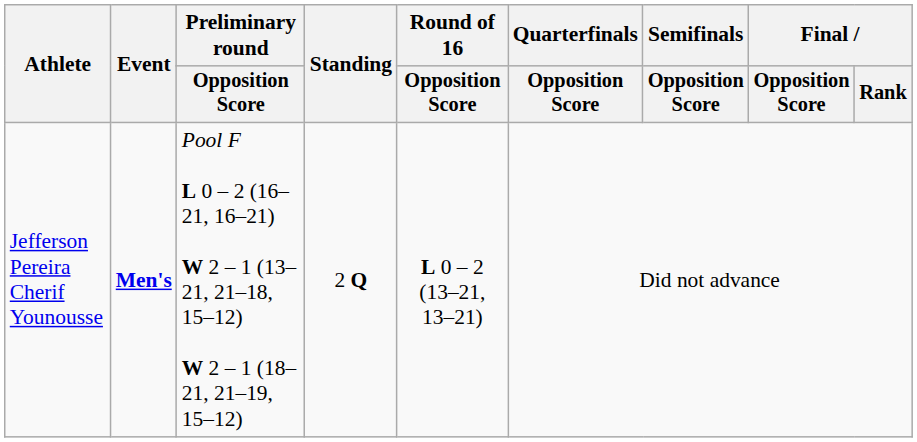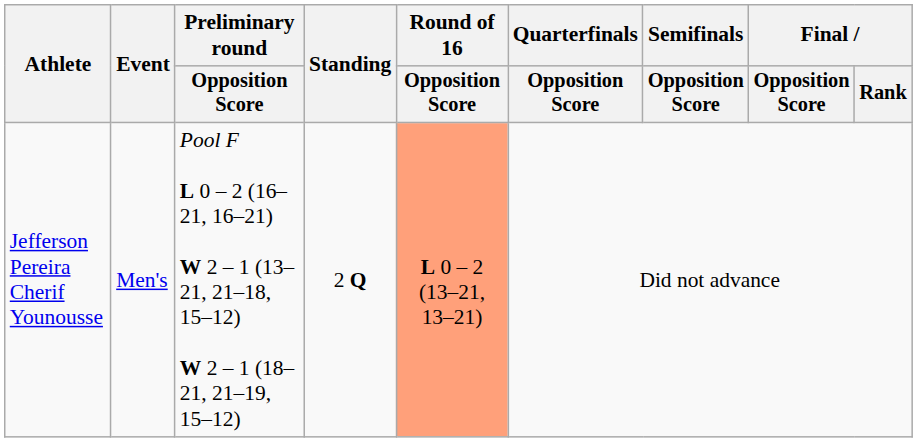(144, 279) bold -> (142, 279) normal
(452, 292) no background -> (452, 292) lightsalmon background
